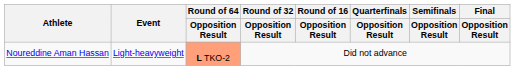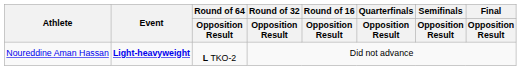(148, 54) normal -> (151, 54) bold
(213, 59) lightsalmon background -> (219, 59) no background
